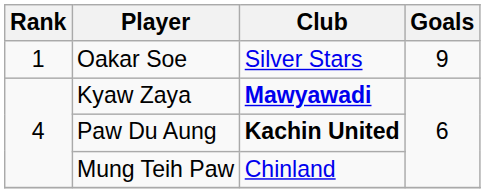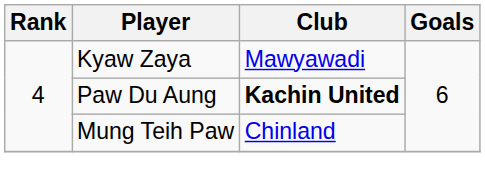- row: (132, 59)
(308, 95) bold -> (305, 59) normal
